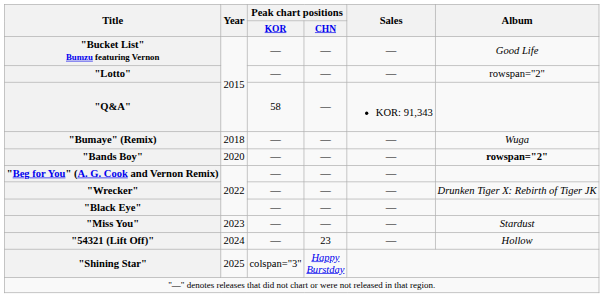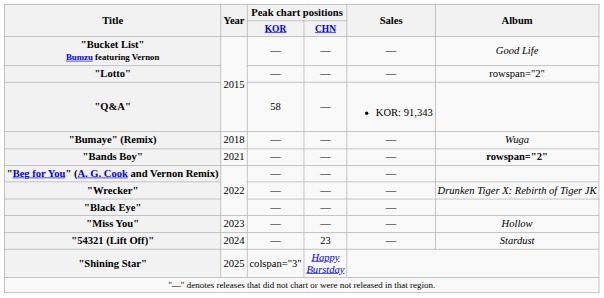(234, 157) 2020 -> (234, 157) 2021
(517, 224) Stardust -> (517, 224) Hollow
(517, 240) Hollow -> (517, 240) Stardust
